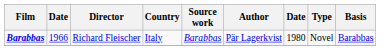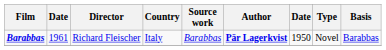(58, 38) 1966 -> (58, 38) 1961
(254, 38) normal -> (256, 38) bold
(296, 38) 1980 -> (301, 38) 1950
